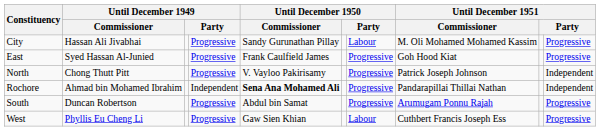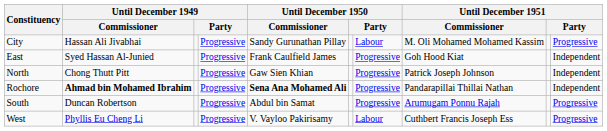(568, 57) Progressive -> (576, 57) Independent
(284, 73) V. Vayloo Pakirisamy -> (281, 73) Gaw Sien Khian
(123, 88) normal -> (128, 88) bold
(214, 88) Independent -> (223, 88) Progressive
(274, 118) Gaw Sien Khian -> (291, 118) V. Vayloo Pakirisamy
